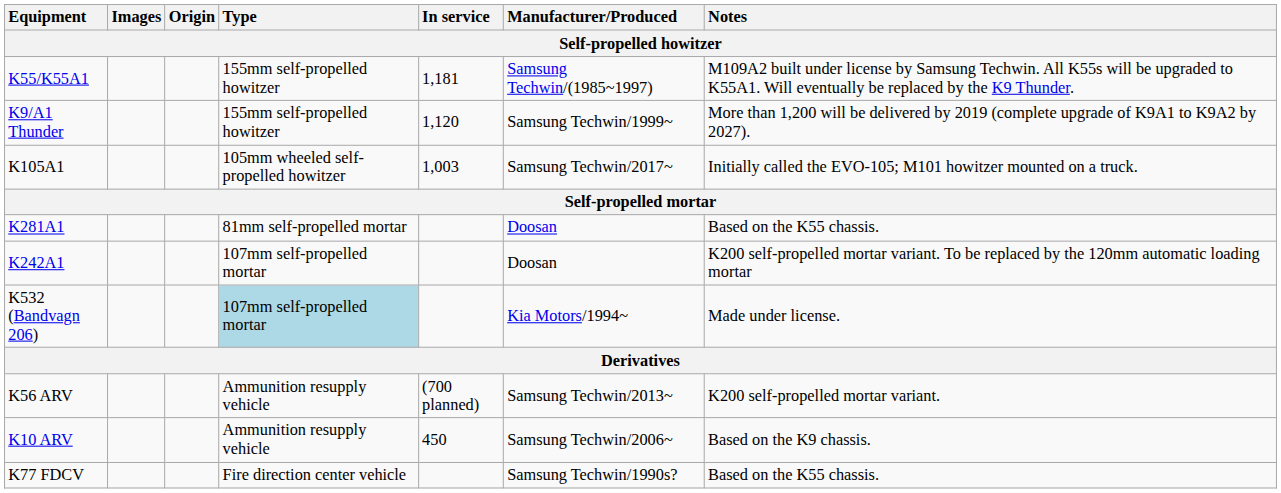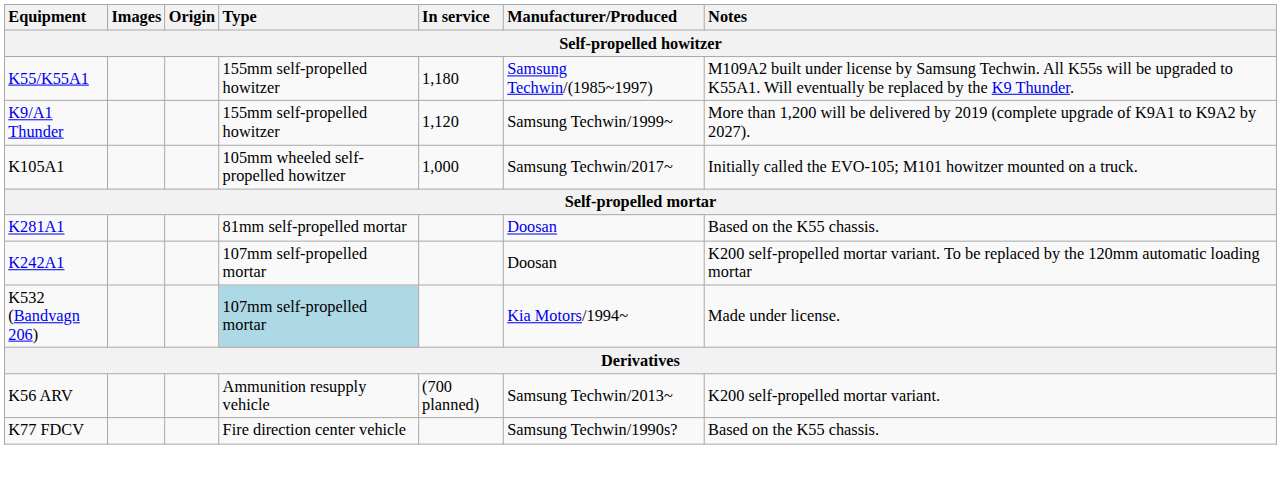(440, 78) 1,181 -> (440, 78) 1,180
(440, 166) 1,003 -> (440, 166) 1,000
- row: (40, 439)
